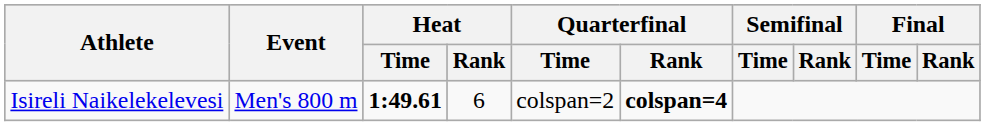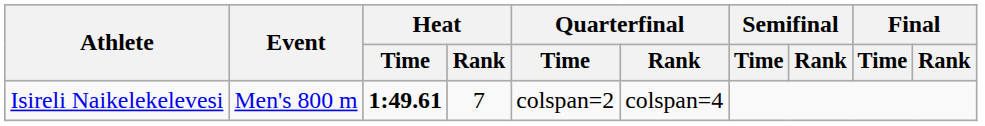(479, 100) 6 -> (479, 100) 7
(676, 100) bold -> (674, 100) normal
